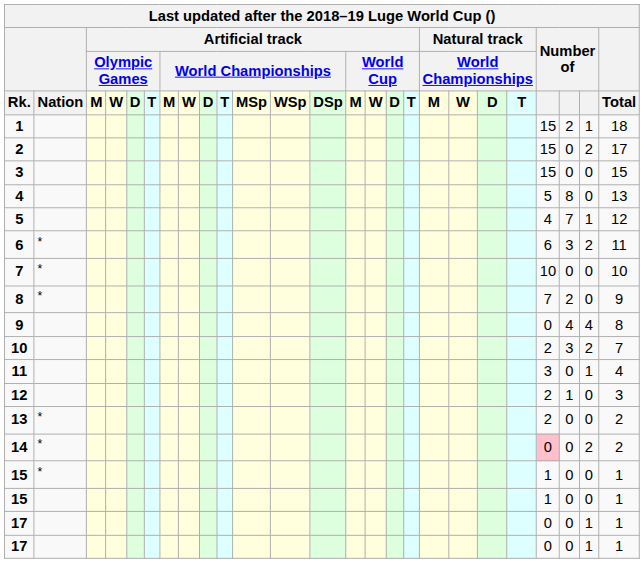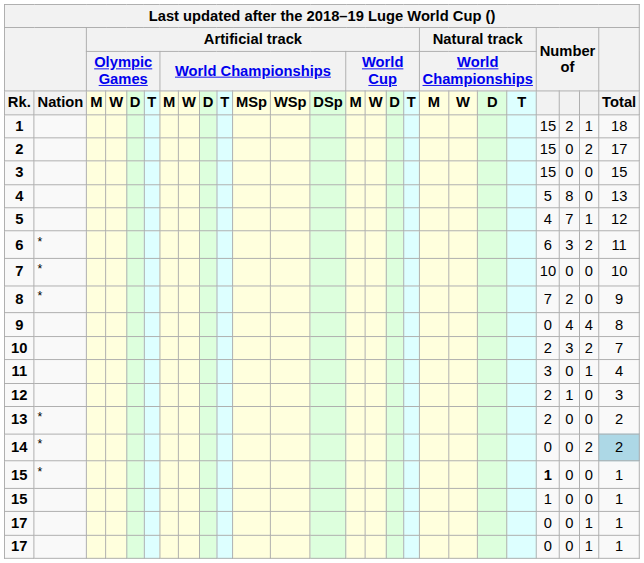(548, 447) pink background -> (548, 447) no background
(619, 447) no background -> (619, 447) lightblue background
(548, 474) normal -> (548, 474) bold
